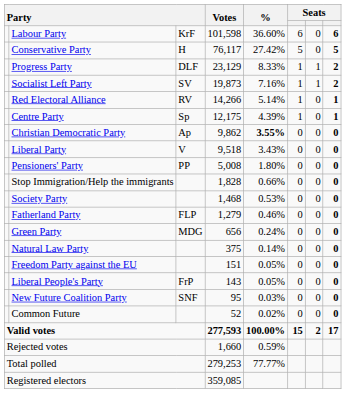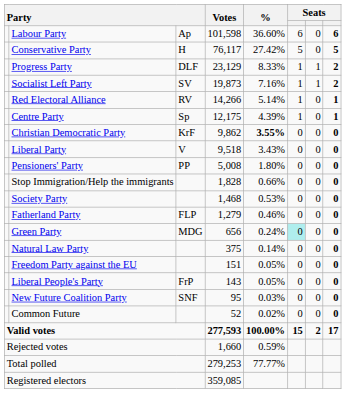(187, 34) KrF -> (185, 34) Ap
(185, 132) Ap -> (187, 132) KrF
(300, 231) no background -> (300, 231) paleturquoise background
